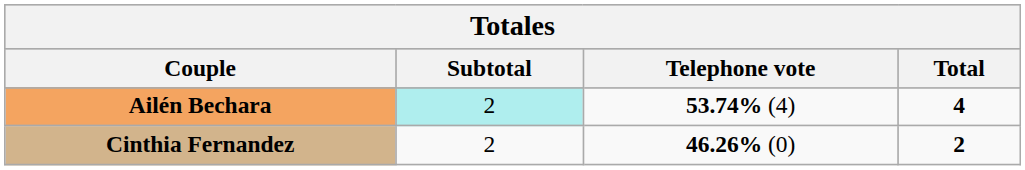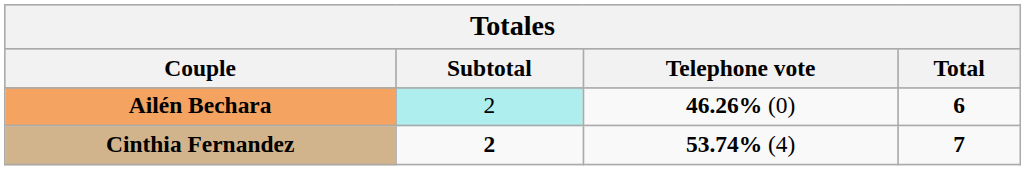(741, 106) 53.74% (4) -> (741, 106) 46.26% (0)
(959, 106) 4 -> (959, 106) 6
(489, 145) normal -> (489, 145) bold
(741, 145) 46.26% (0) -> (741, 145) 53.74% (4)
(959, 145) 2 -> (959, 145) 7
